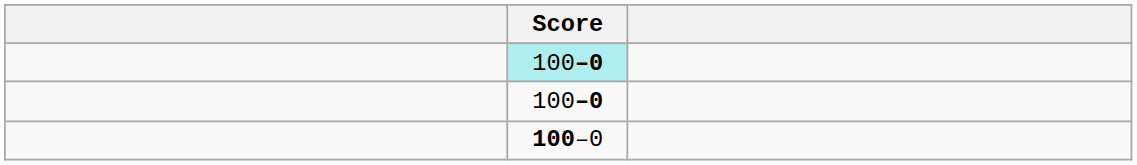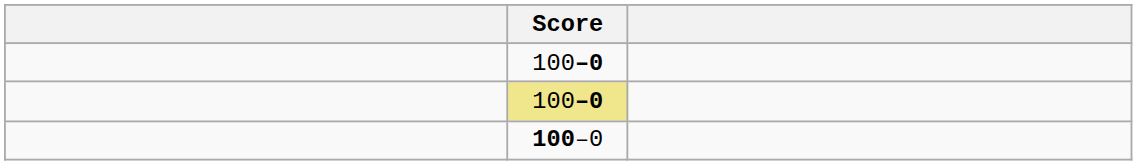(568, 63) paleturquoise background -> (568, 63) no background
(568, 101) no background -> (568, 101) khaki background
